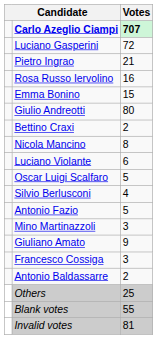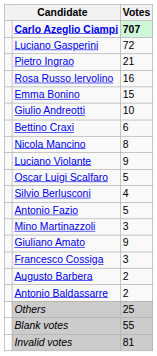(129, 111) 80 -> (129, 111) 10
(126, 128) 2 -> (126, 128) 6
(126, 161) 6 -> (126, 161) 9
+ row: (53, 276)
